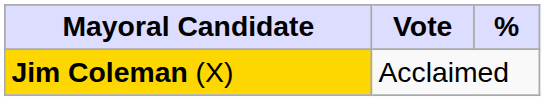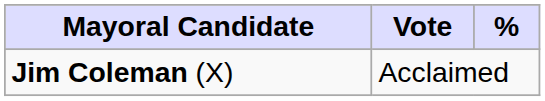(122, 71) gold background -> (122, 71) no background
